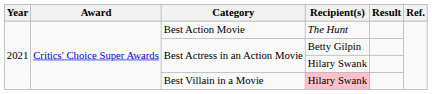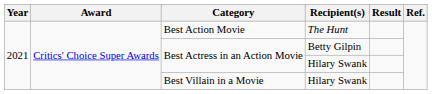(337, 81) pink background -> (337, 81) no background
